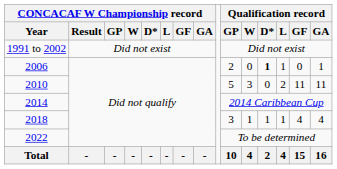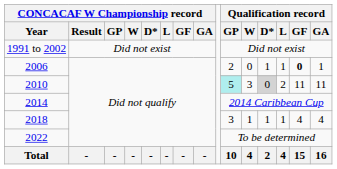(267, 66) bold -> (267, 66) normal
(300, 66) normal -> (300, 66) bold
(231, 84) no background -> (231, 84) paleturquoise background
(267, 84) no background -> (267, 84) lightgrey background
